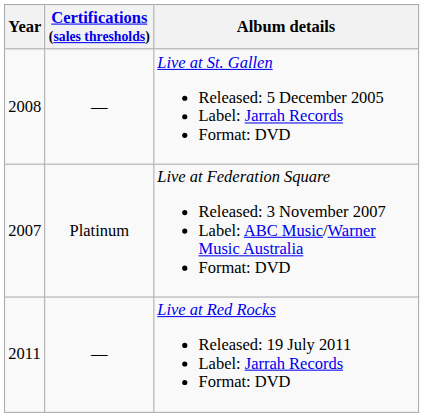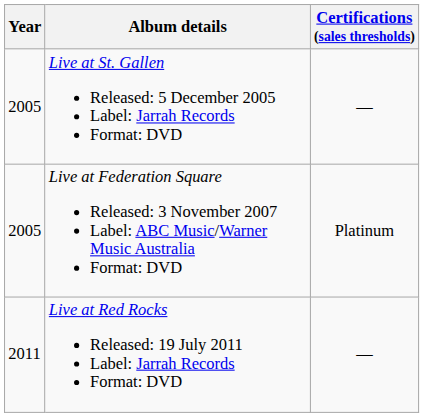columns swapped: (286, 26) <-> (99, 26)
(25, 106) 2008 -> (25, 106) 2005
(25, 230) 2007 -> (25, 230) 2005
